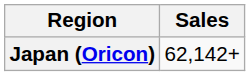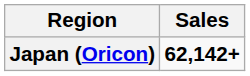(202, 53) normal -> (202, 53) bold
